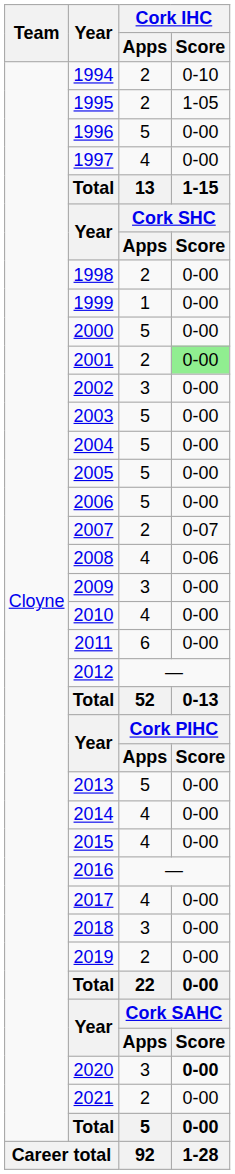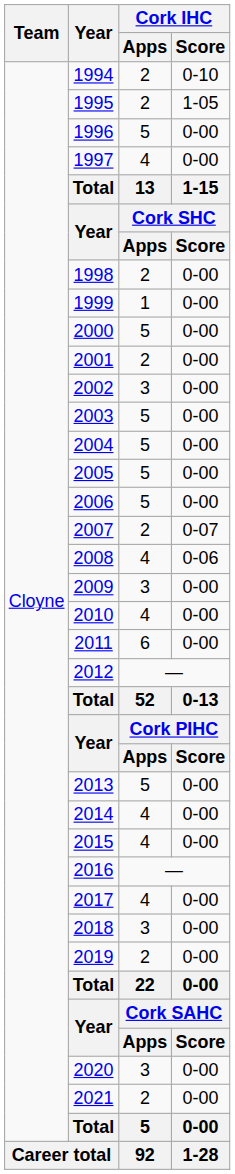(200, 359) lightgreen background -> (200, 359) no background
(200, 1070) bold -> (200, 1070) normal
